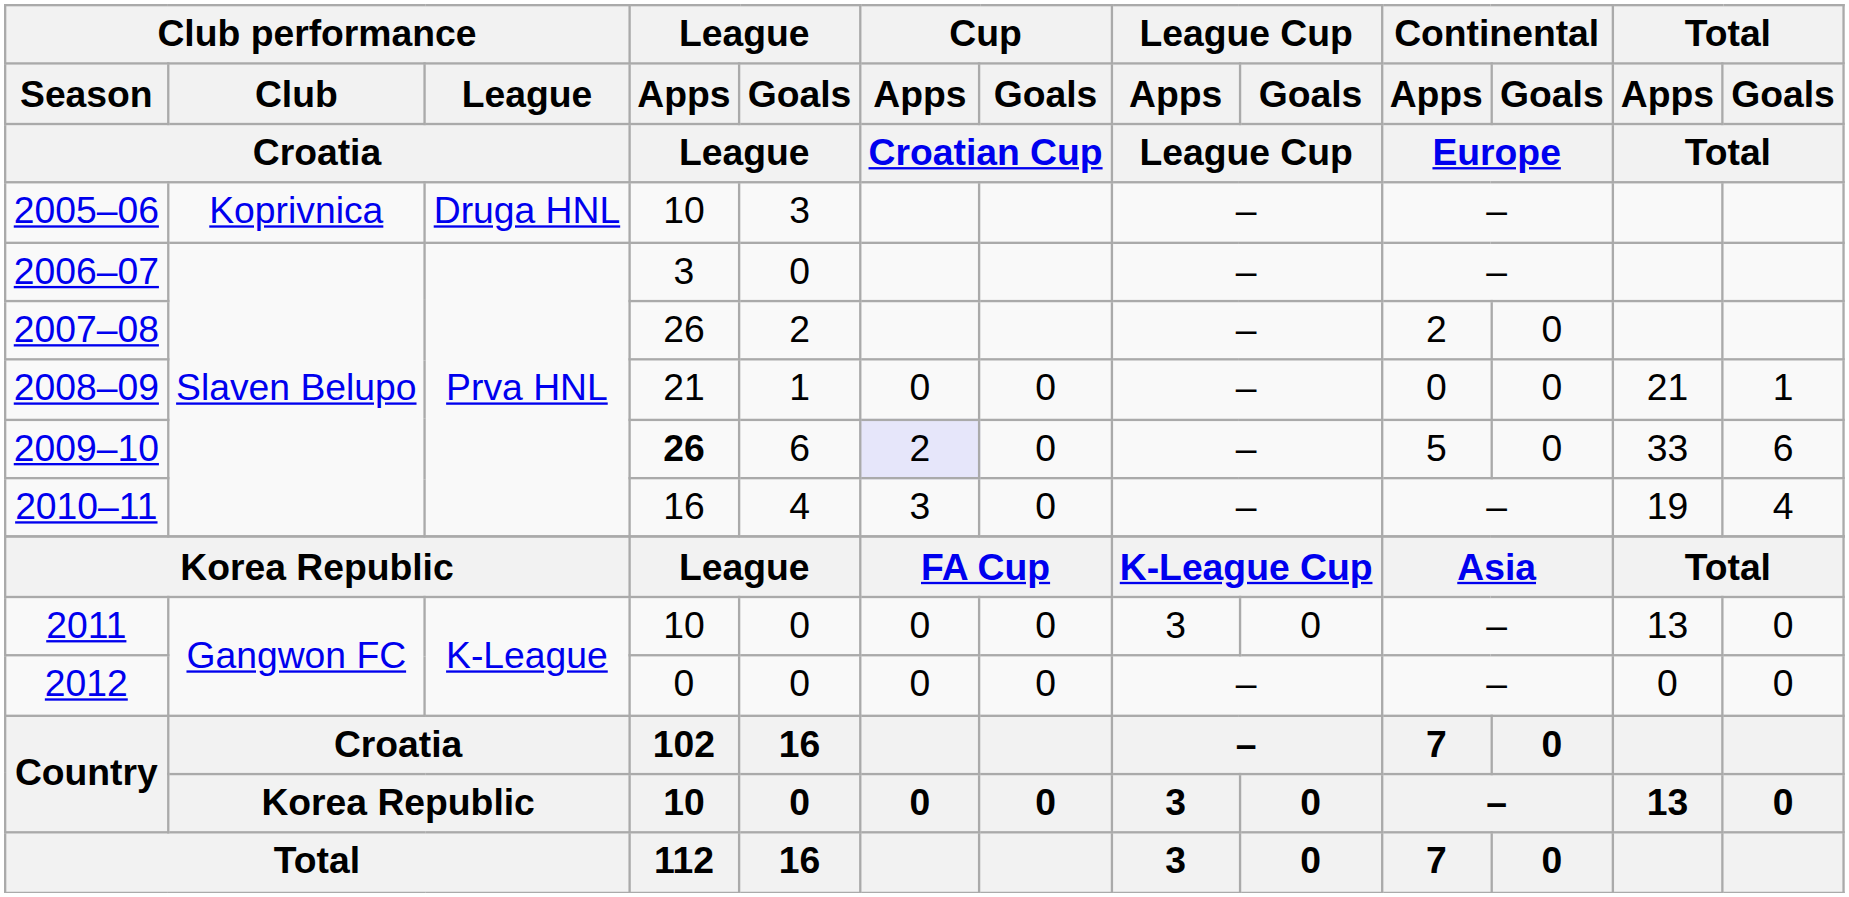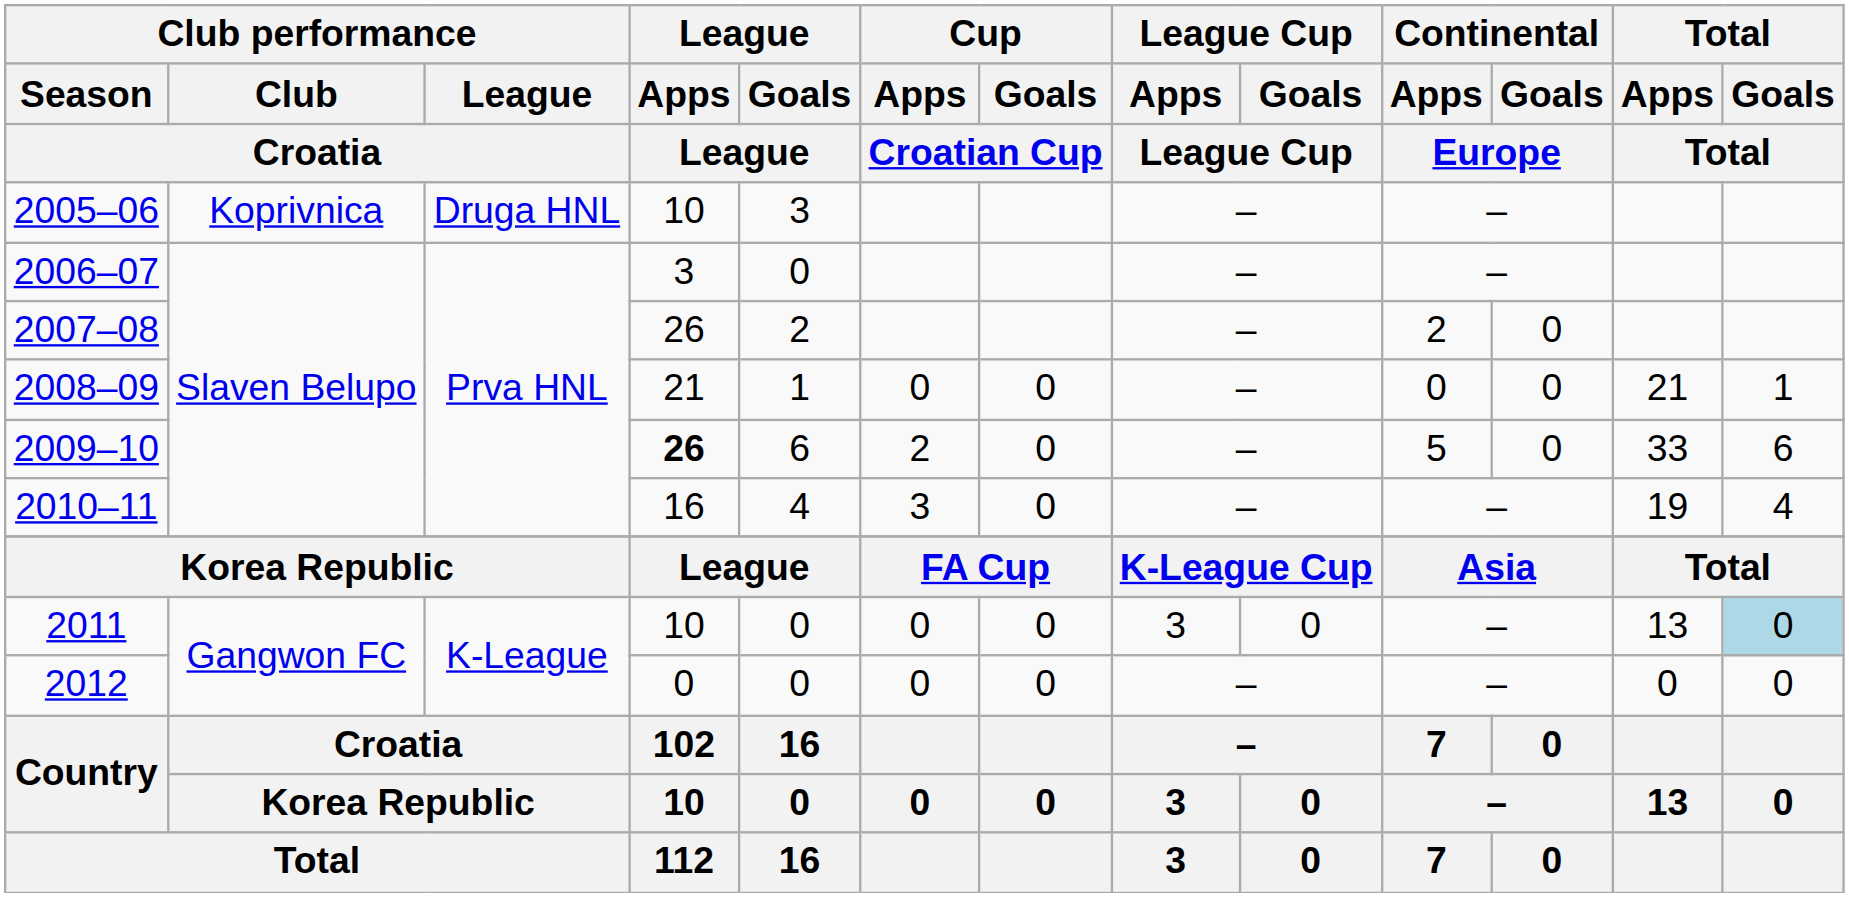(920, 447) lavender background -> (920, 447) no background
(1783, 625) no background -> (1783, 625) lightblue background
